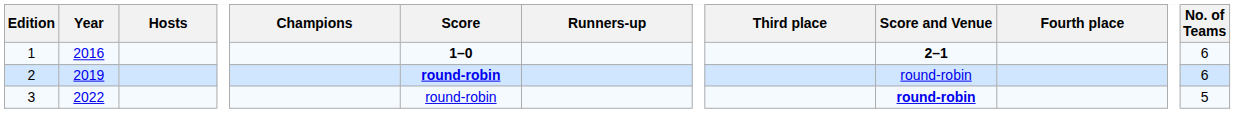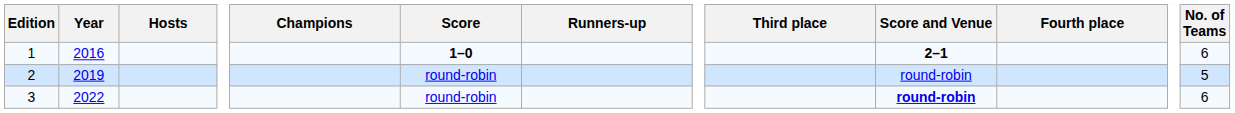(461, 76) bold -> (461, 76) normal
(1205, 76) 6 -> (1205, 76) 5
(1205, 98) 5 -> (1205, 98) 6
